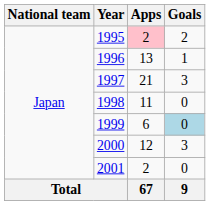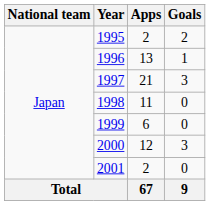(146, 37) pink background -> (146, 37) no background
(185, 124) lightblue background -> (185, 124) no background
